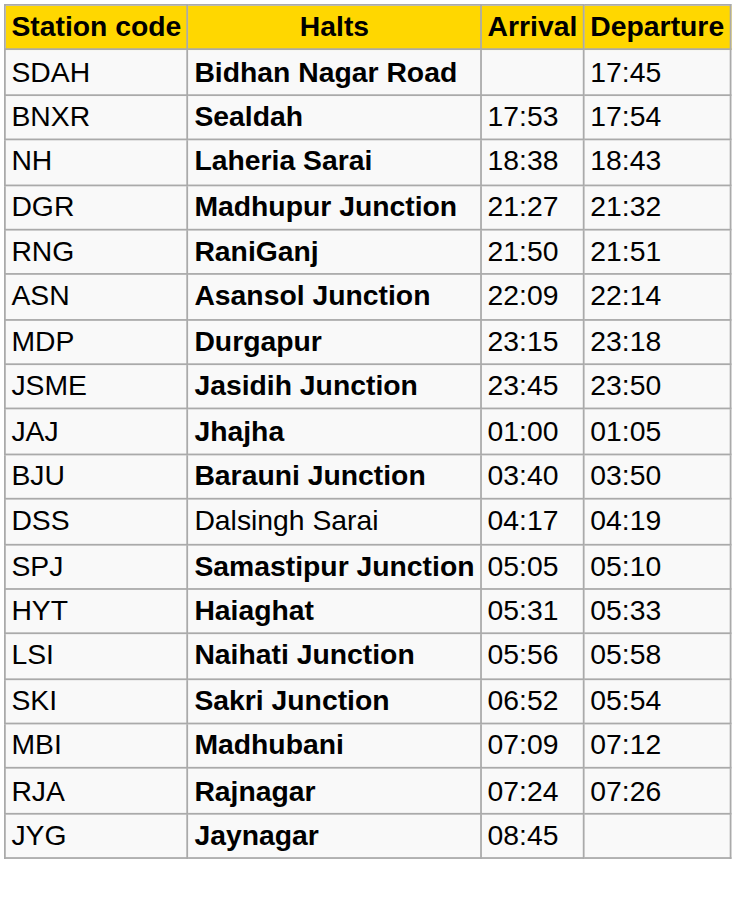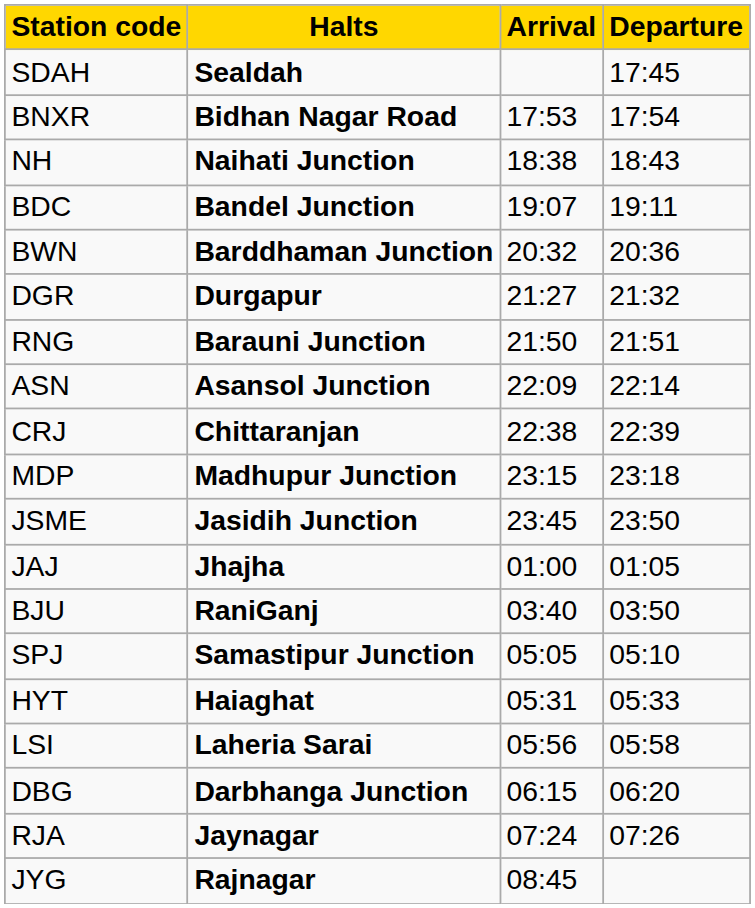(326, 71) Bidhan Nagar Road -> (249, 71) Sealdah
(249, 116) Sealdah -> (326, 116) Bidhan Nagar Road
(283, 161) Laheria Sarai -> (305, 161) Naihati Junction
+ row: (41, 206)
+ row: (44, 251)
(326, 206) Madhupur Junction -> (258, 296) Durgapur
(257, 251) RaniGanj -> (310, 341) Barauni Junction
+ row: (39, 431)
(258, 341) Durgapur -> (326, 476) Madhupur Junction
(310, 476) Barauni Junction -> (257, 610) RaniGanj
- row: (41, 521)
(305, 655) Naihati Junction -> (283, 745) Laheria Sarai
+ row: (42, 790)
- row: (34, 700)
- row: (37, 745)
(255, 790) Rajnagar -> (257, 835) Jaynagar
(257, 835) Jaynagar -> (255, 880) Rajnagar
